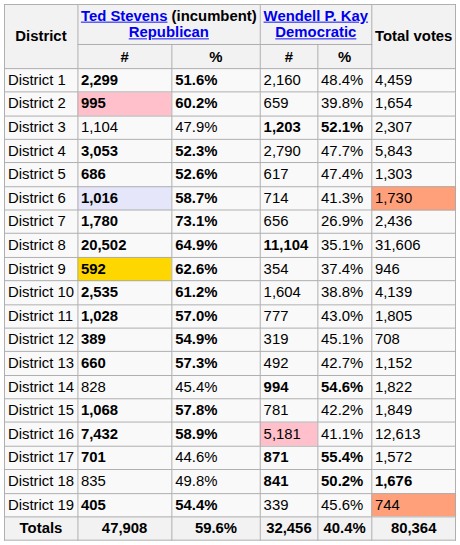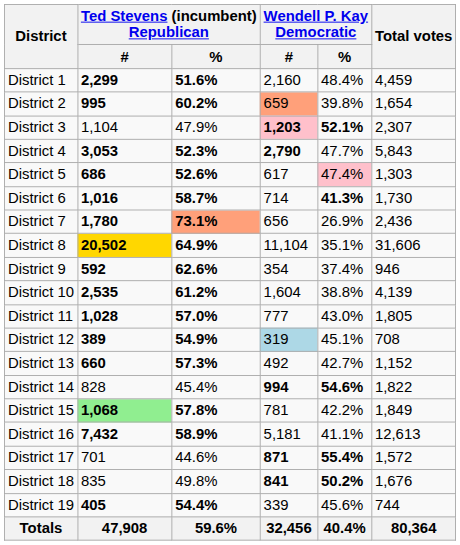(93, 103) pink background -> (93, 103) no background
(276, 103) no background -> (276, 103) lightsalmon background
(282, 127) no background -> (282, 127) pink background
(282, 151) normal -> (282, 151) bold
(342, 174) no background -> (342, 174) pink background
(100, 198) lavender background -> (100, 198) no background
(342, 198) normal -> (342, 198) bold
(394, 198) lightsalmon background -> (394, 198) no background
(196, 221) no background -> (196, 221) lightsalmon background
(104, 245) no background -> (104, 245) gold background
(286, 245) bold -> (286, 245) normal
(93, 269) gold background -> (93, 269) no background
(276, 339) no background -> (276, 339) lightblue background
(100, 410) no background -> (100, 410) lightgreen background
(282, 434) pink background -> (282, 434) no background
(93, 457) bold -> (93, 457) normal
(394, 481) bold -> (394, 481) normal
(387, 505) lightsalmon background -> (387, 505) no background
